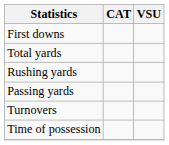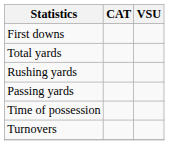rows swapped: (32, 110) <-> (54, 130)
